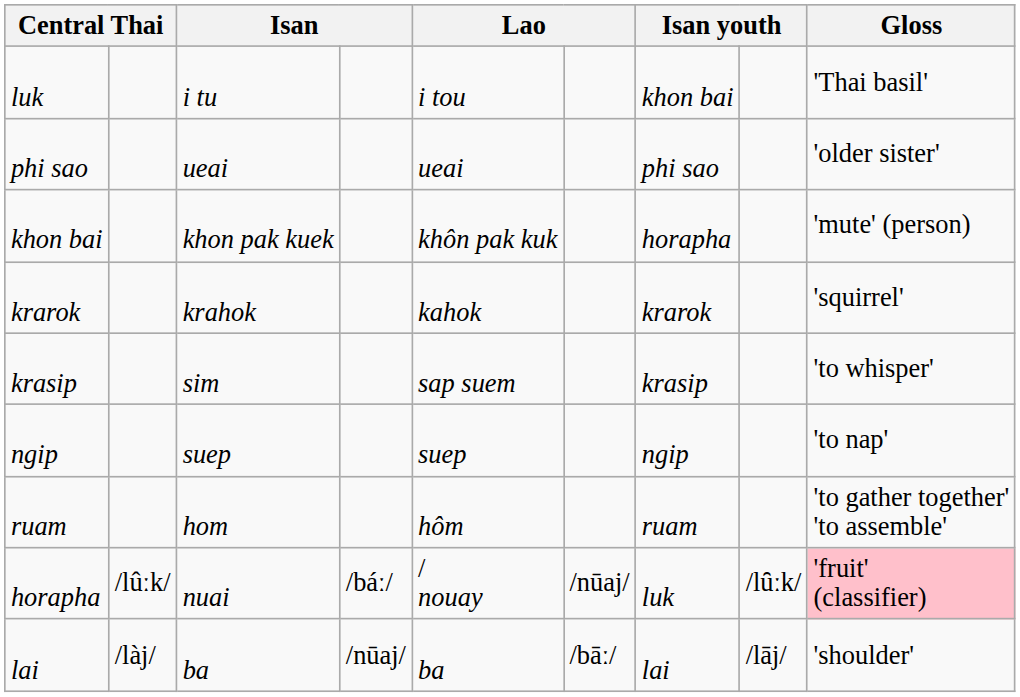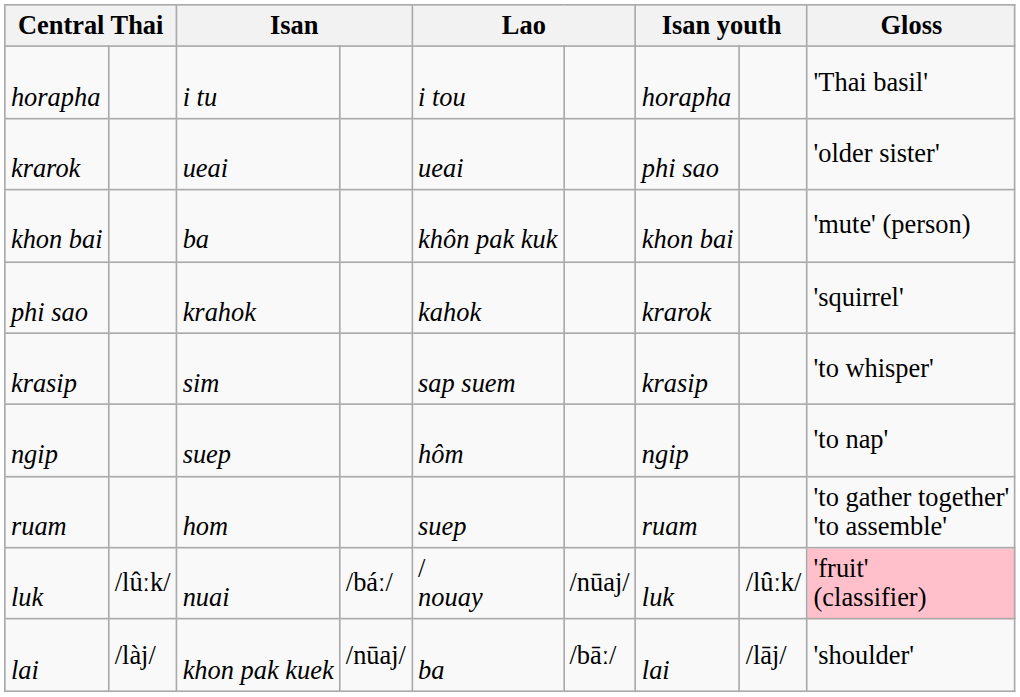(27, 97) luk -> (56, 97) horapha
(688, 97) khon bai -> (687, 97) horapha
(49, 168) phi sao -> (46, 168) krarok
(258, 240) khon pak kuek -> (196, 240) ba
(687, 240) horapha -> (688, 240) khon bai
(46, 311) krarok -> (49, 311) phi sao
(442, 454) suep -> (441, 454) hôm
(441, 526) hôm -> (442, 526) suep
(56, 597) horapha -> (27, 597) luk
(196, 669) ba -> (258, 669) khon pak kuek
